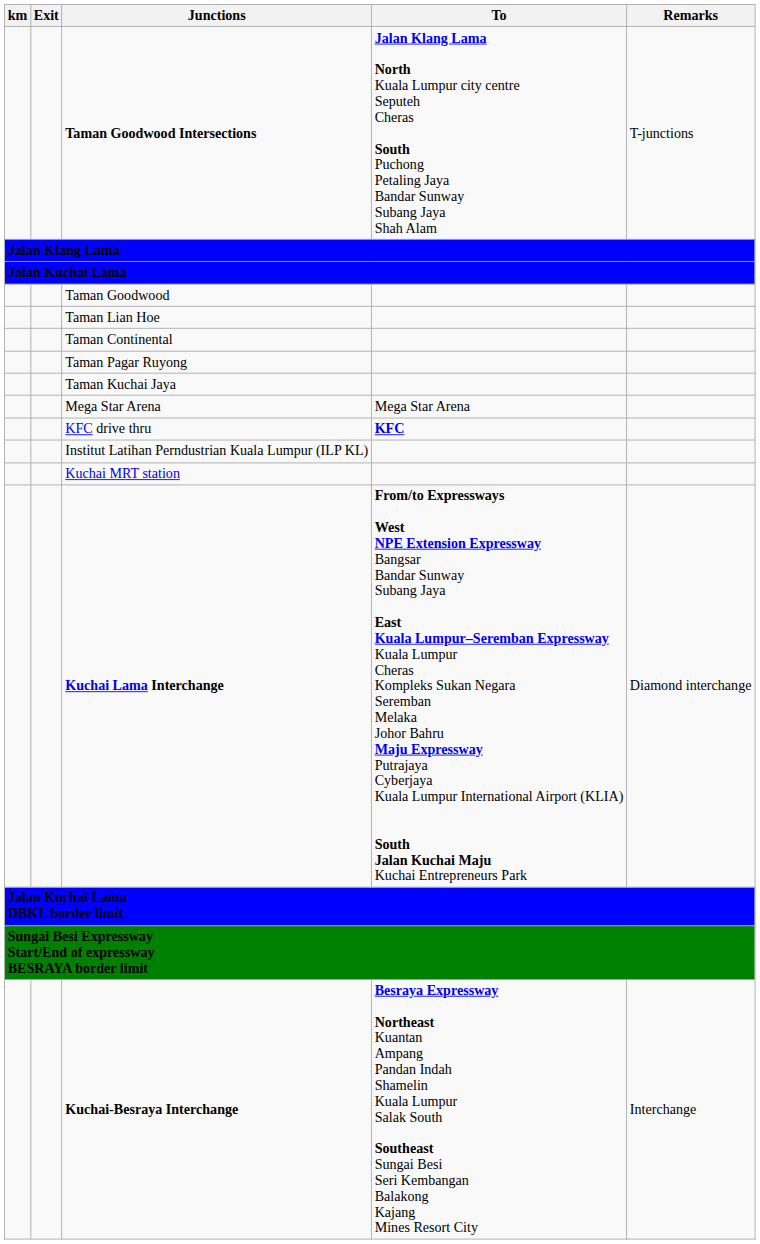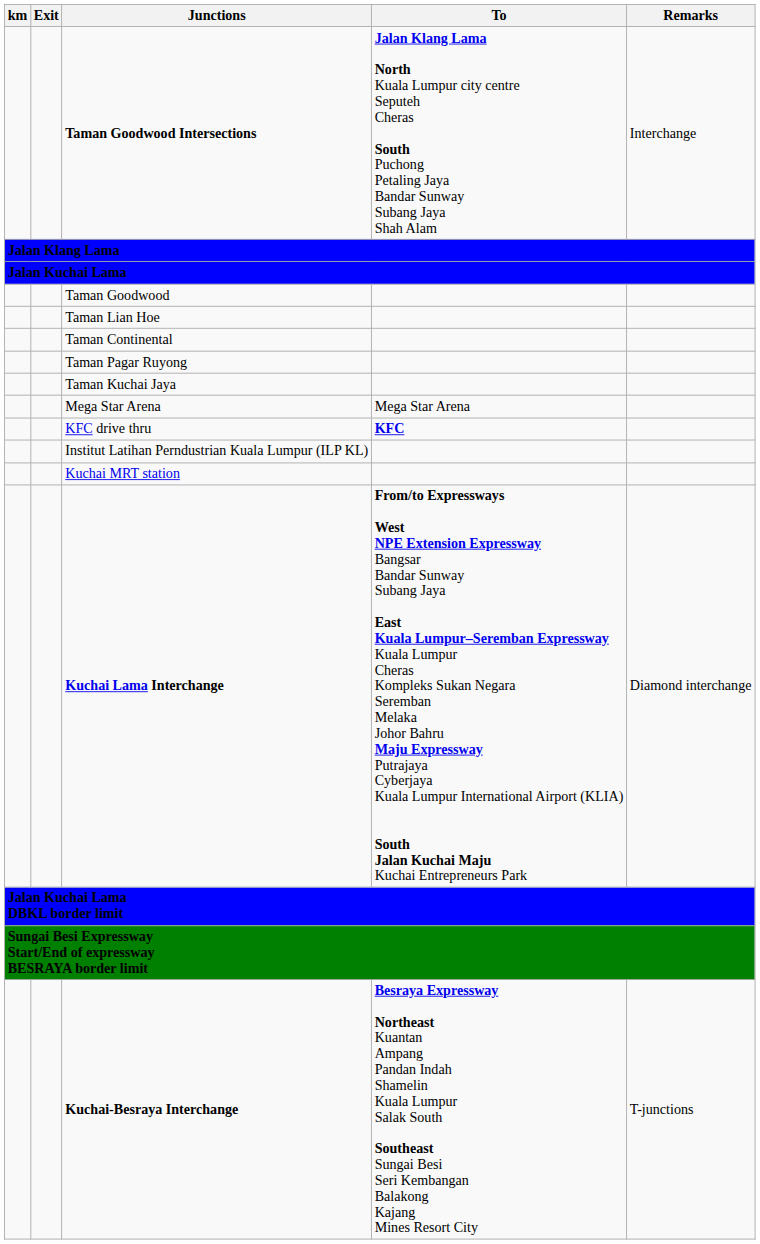(662, 133) T-junctions -> (663, 133) Interchange
(663, 1109) Interchange -> (662, 1109) T-junctions
